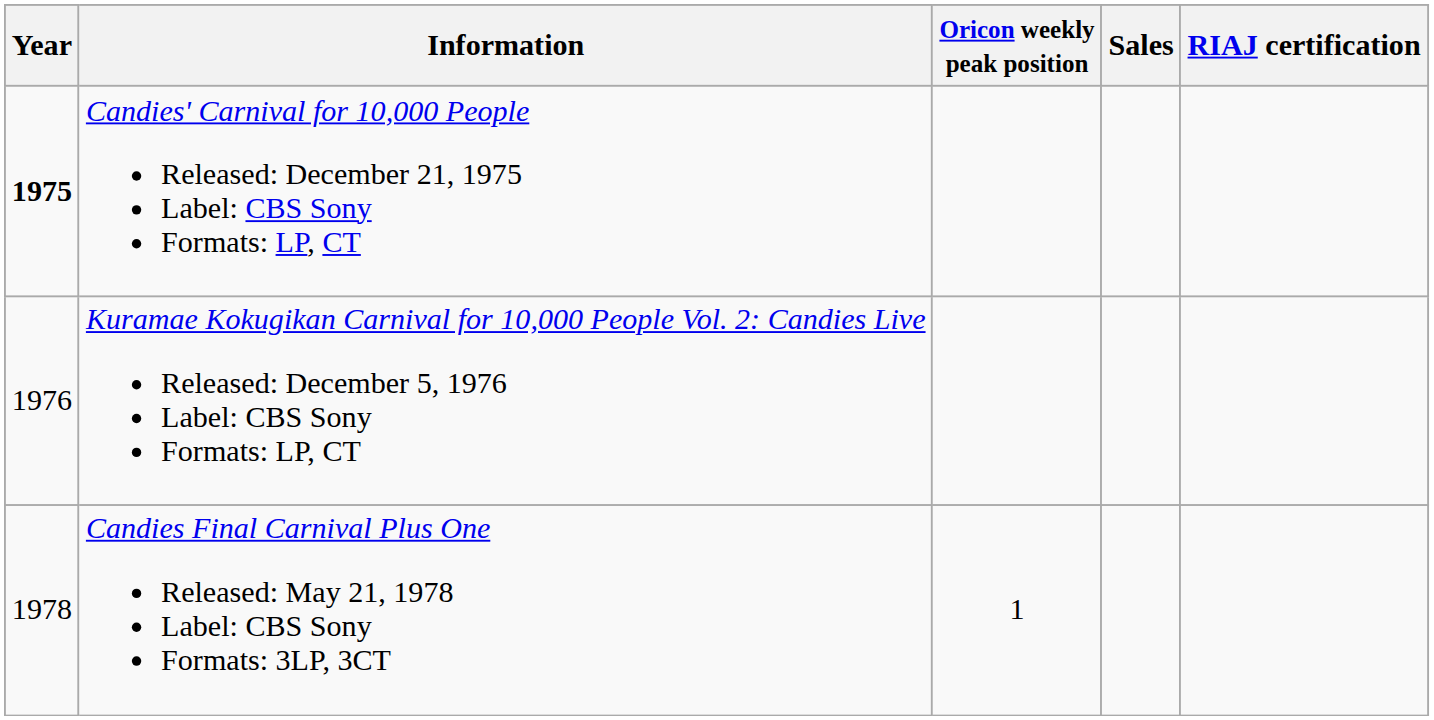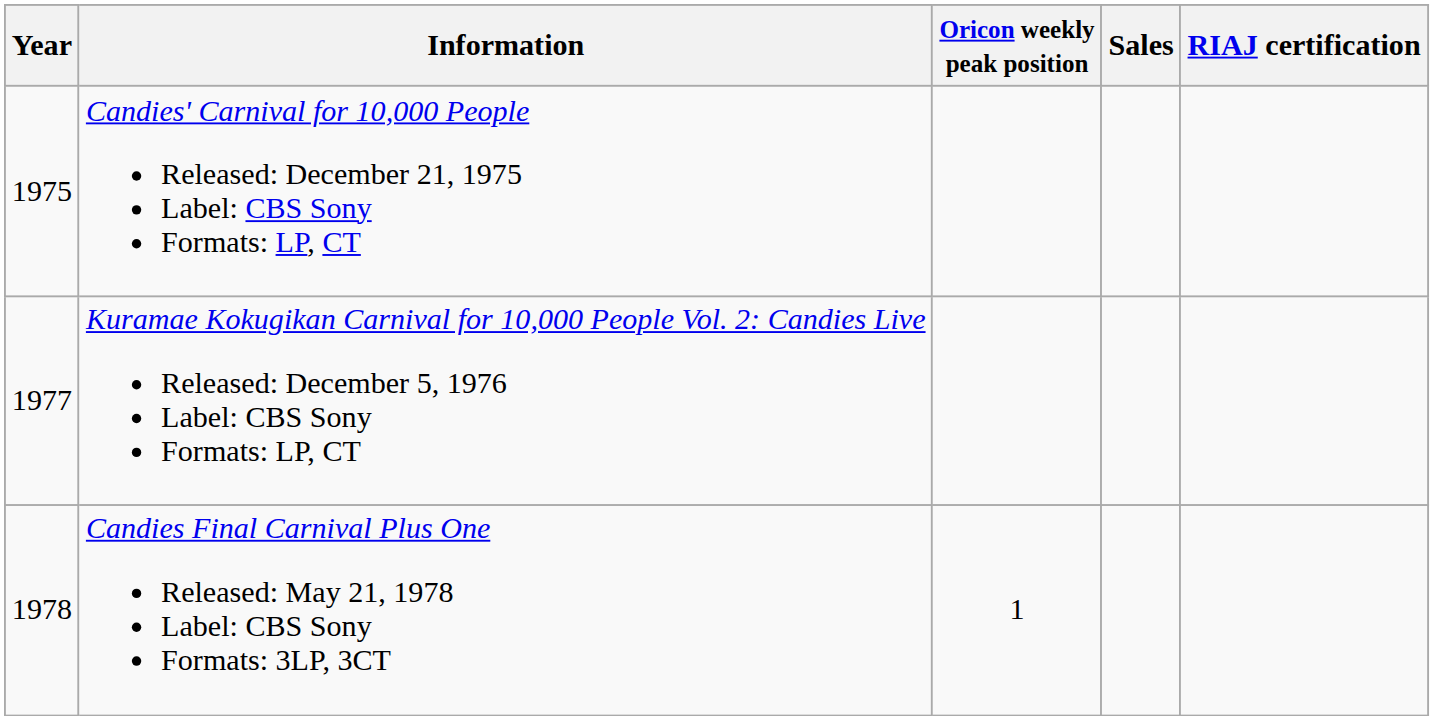(42, 190) bold -> (42, 190) normal
(42, 400) 1976 -> (42, 400) 1977
